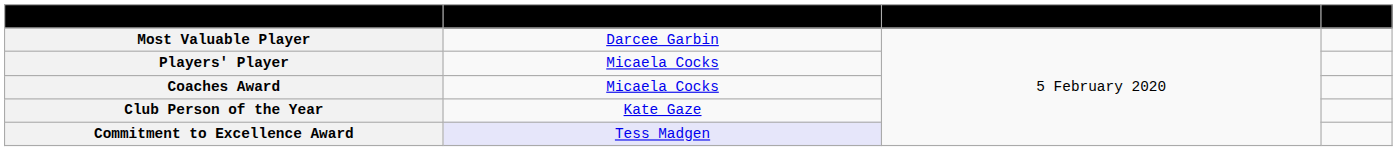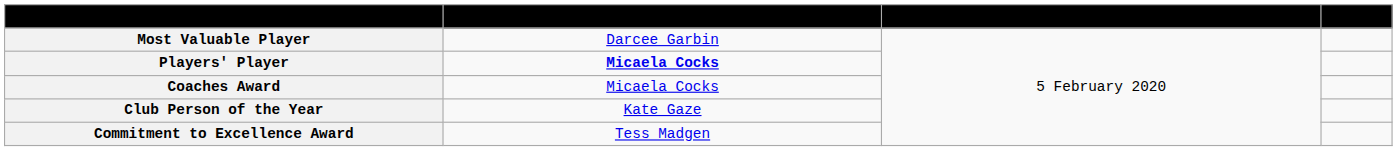(663, 63) normal -> (663, 63) bold
(663, 134) lavender background -> (663, 134) no background
